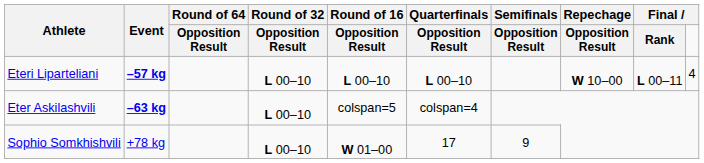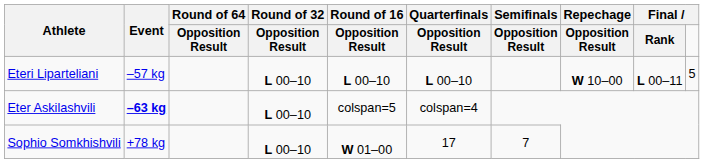(146, 74) bold -> (146, 74) normal
(692, 74) 4 -> (692, 74) 5
(526, 142) 9 -> (526, 142) 7
